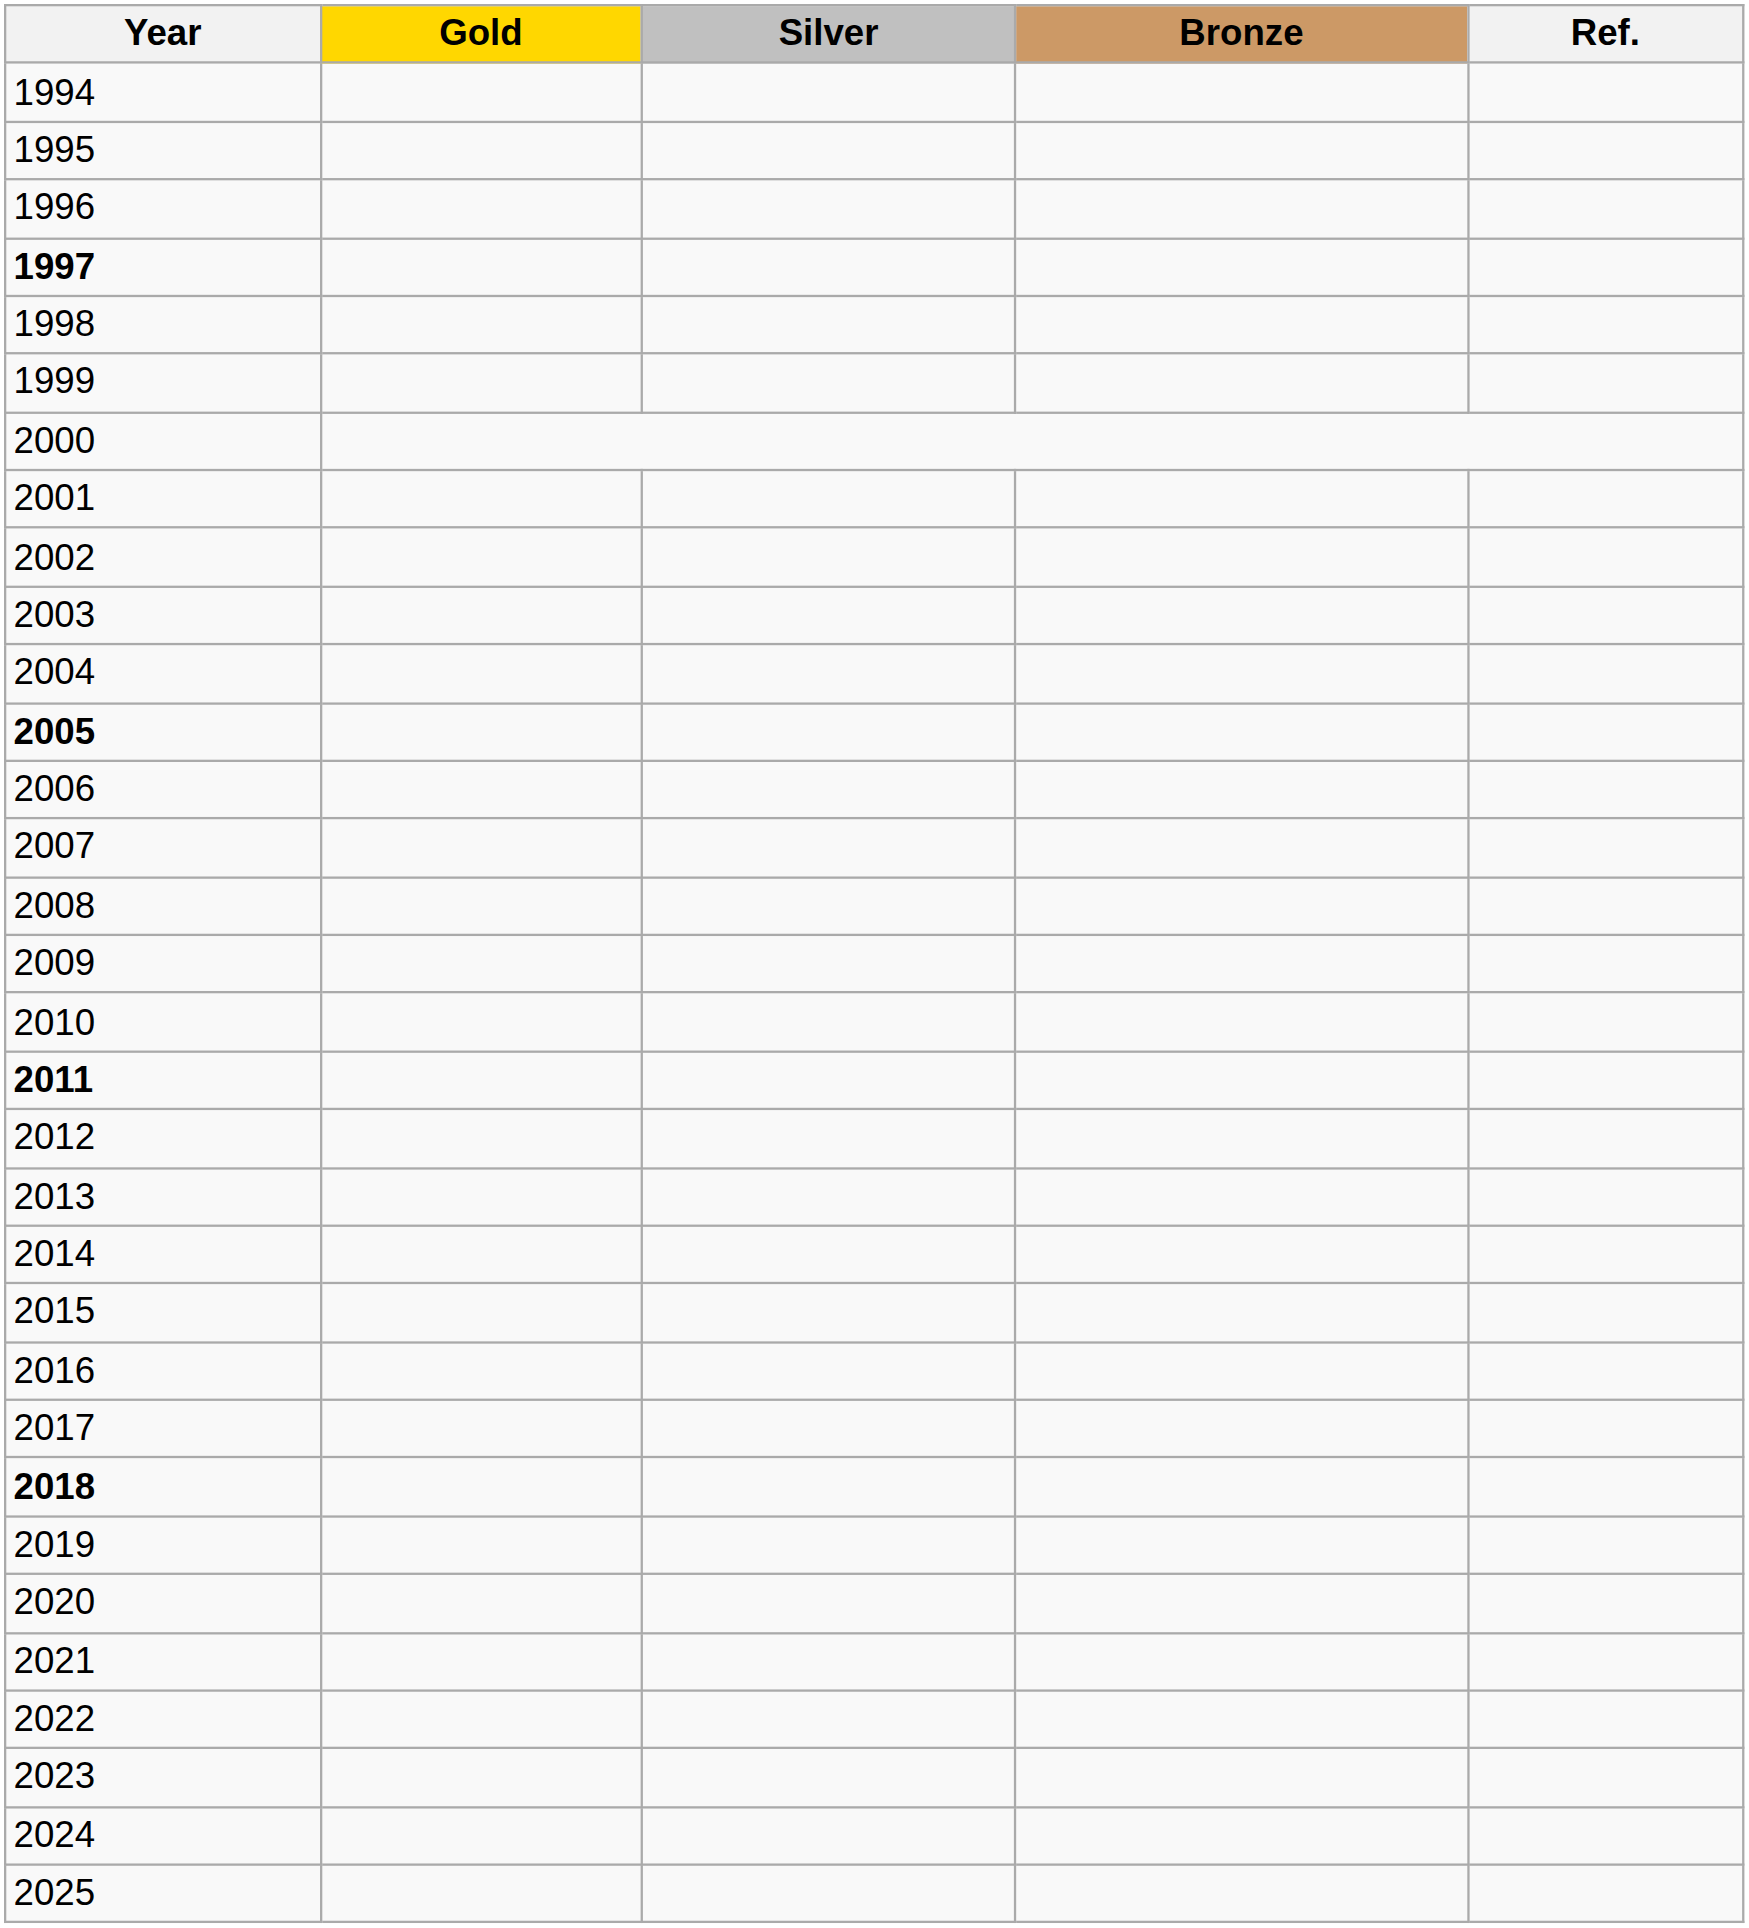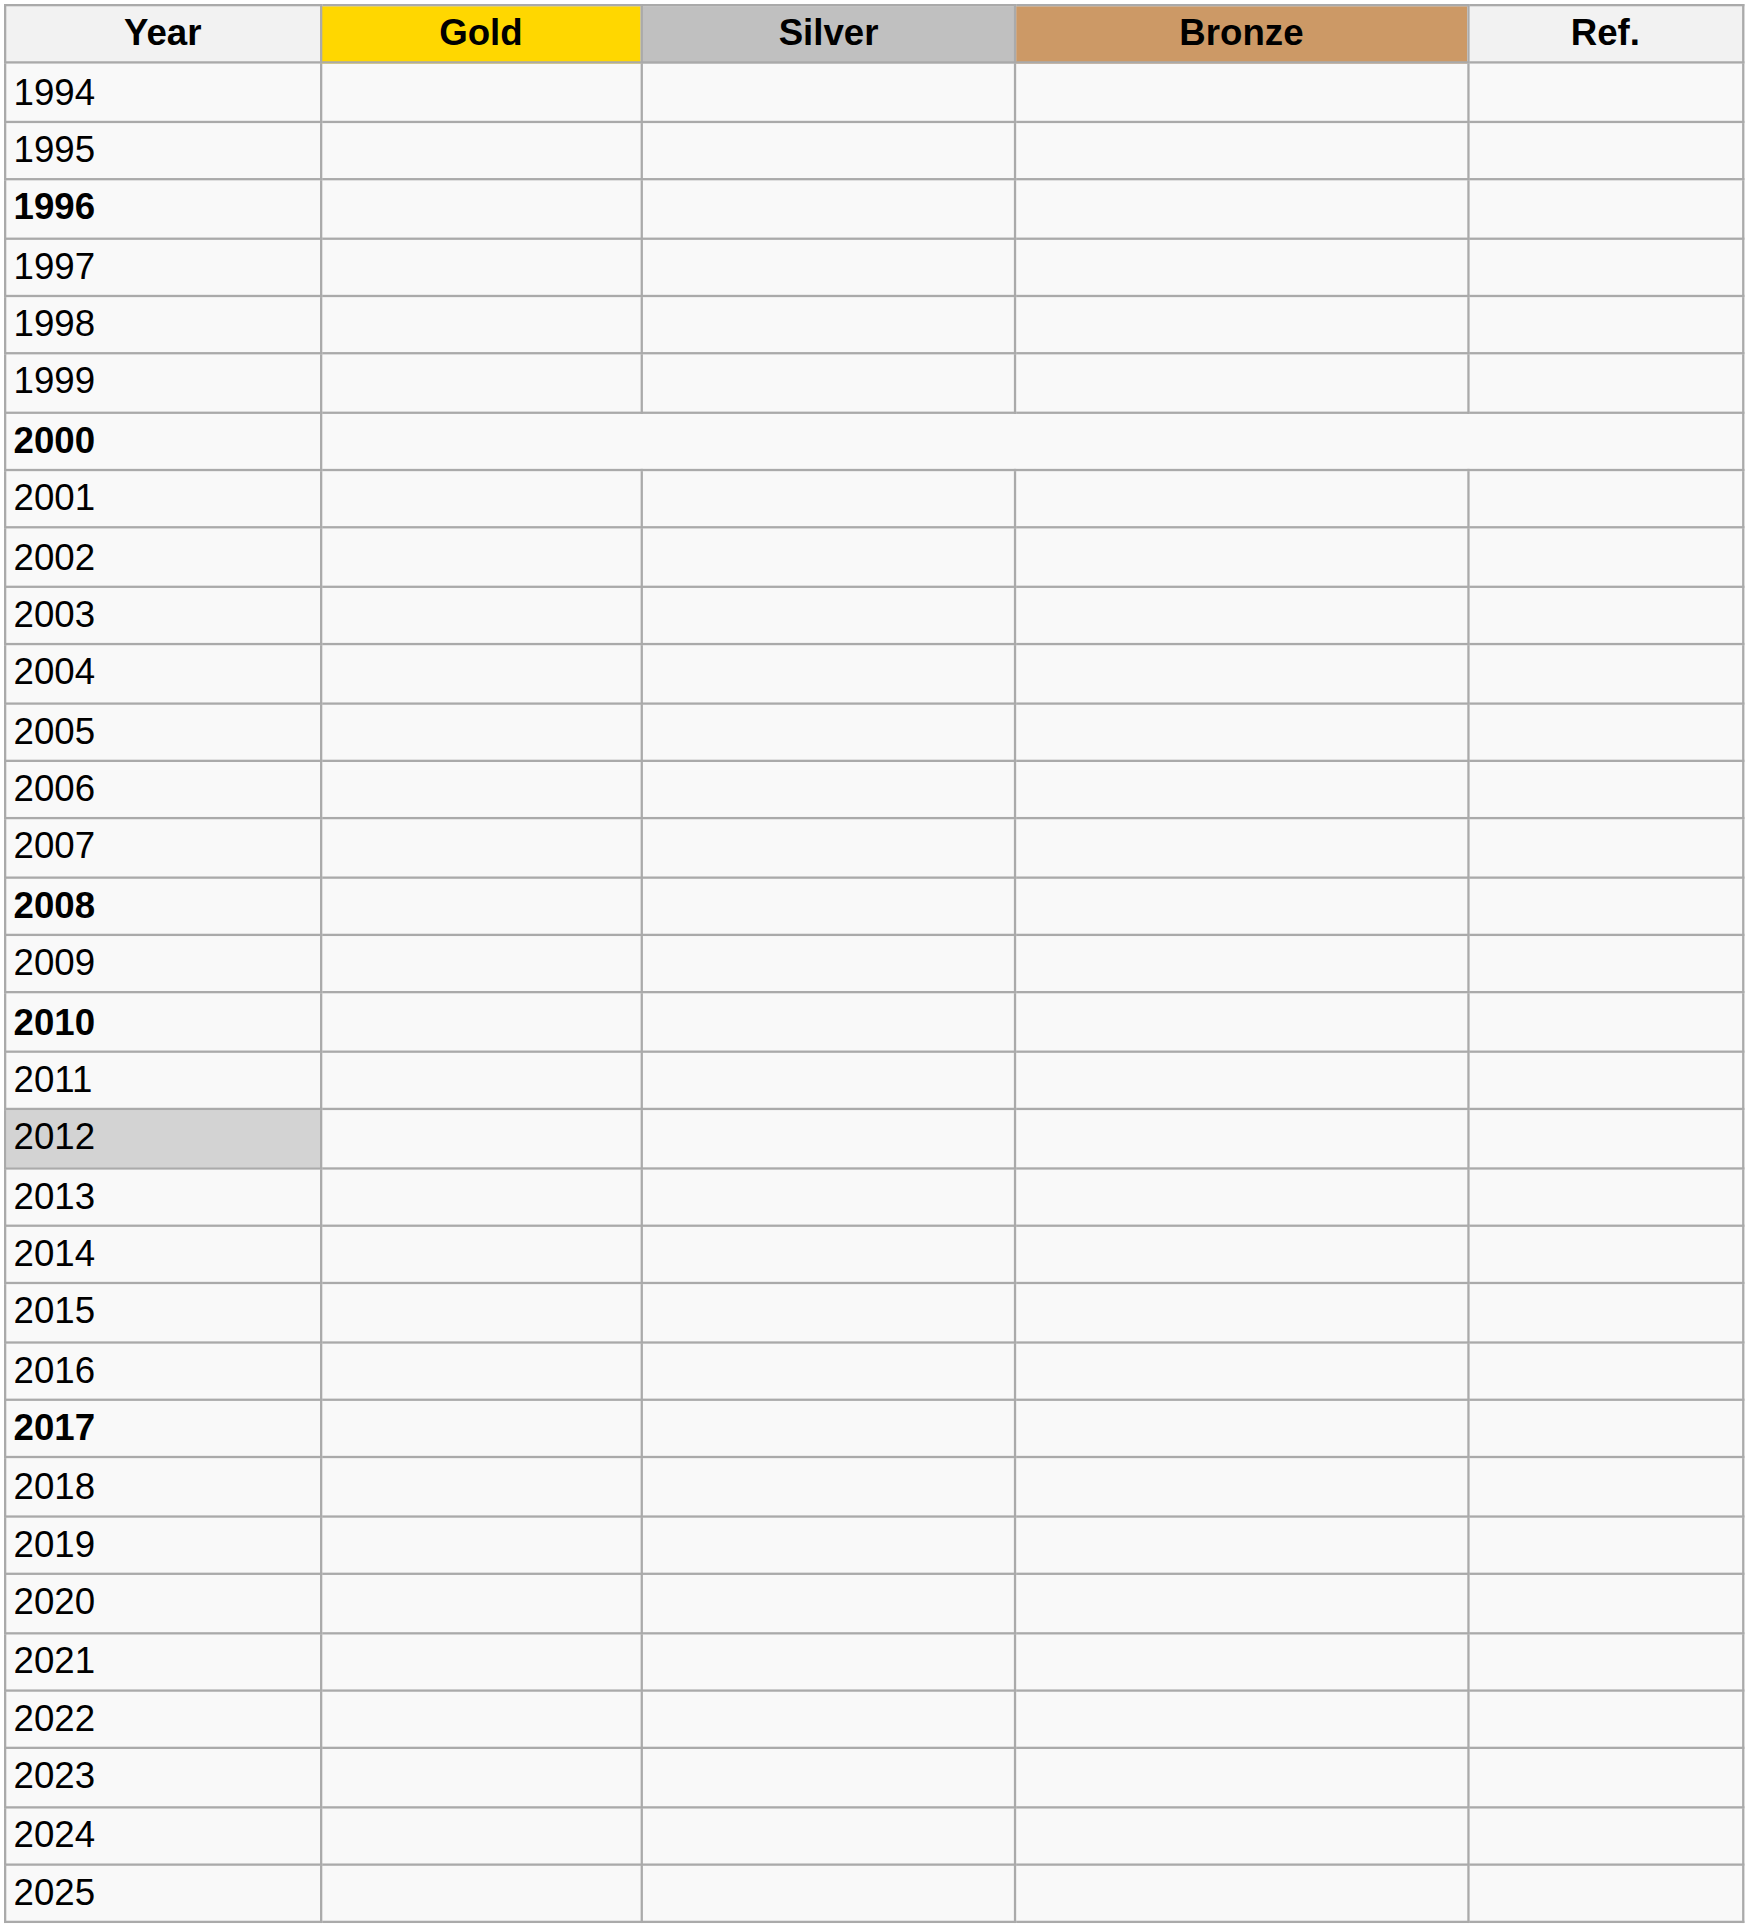(54, 207) normal -> (54, 207) bold
(54, 265) bold -> (54, 265) normal
(54, 440) normal -> (54, 440) bold
(54, 730) bold -> (54, 730) normal
(54, 905) normal -> (54, 905) bold
(54, 1021) normal -> (54, 1021) bold
(53, 1079) bold -> (53, 1079) normal
(54, 1137) no background -> (54, 1137) lightgrey background
(54, 1428) normal -> (54, 1428) bold
(54, 1486) bold -> (54, 1486) normal
